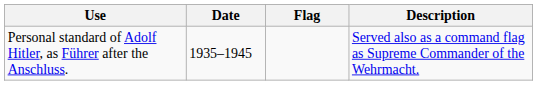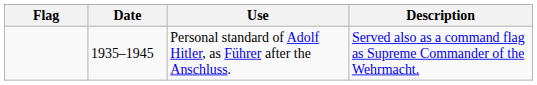columns swapped: (307, 15) <-> (95, 15)
